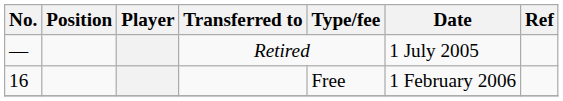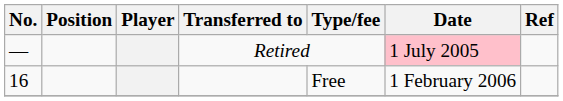(434, 50) no background -> (434, 50) pink background
